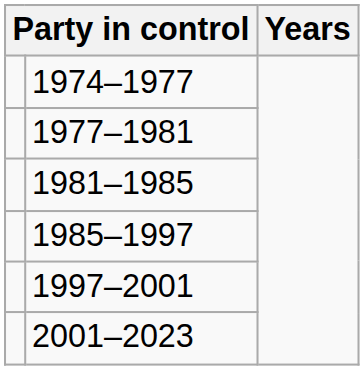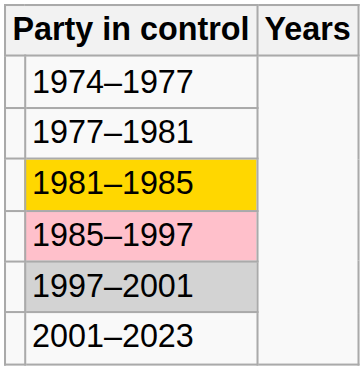(113, 183) no background -> (113, 183) gold background
(113, 235) no background -> (113, 235) pink background
(113, 286) no background -> (113, 286) lightgrey background
